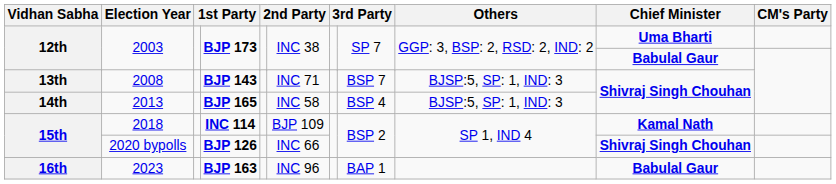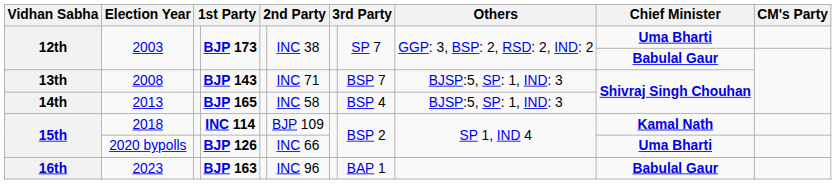(675, 146) Shivraj Singh Chouhan -> (675, 146) Uma Bharti
